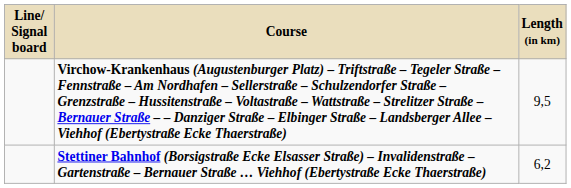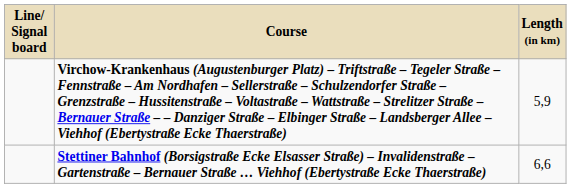(542, 102) 9,5 -> (542, 102) 5,9
(542, 164) 6,2 -> (542, 164) 6,6
